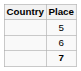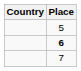(61, 43) normal -> (61, 43) bold
(61, 58) bold -> (61, 58) normal
